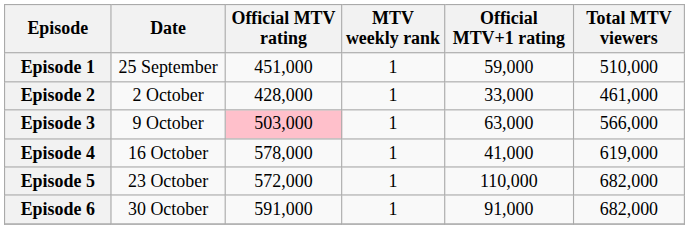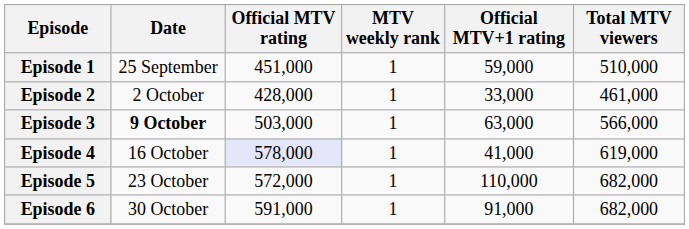(168, 124) normal -> (168, 124) bold
(283, 124) pink background -> (283, 124) no background
(283, 152) no background -> (283, 152) lavender background
